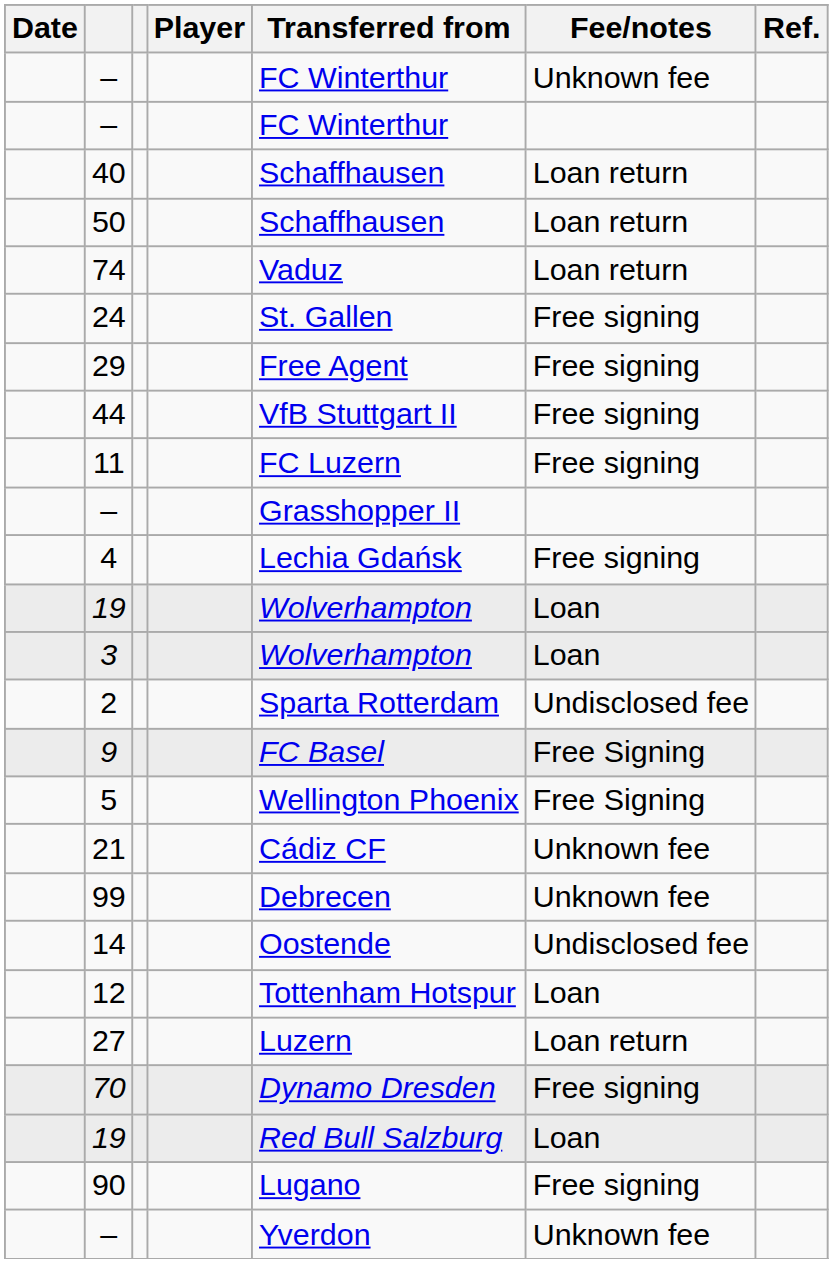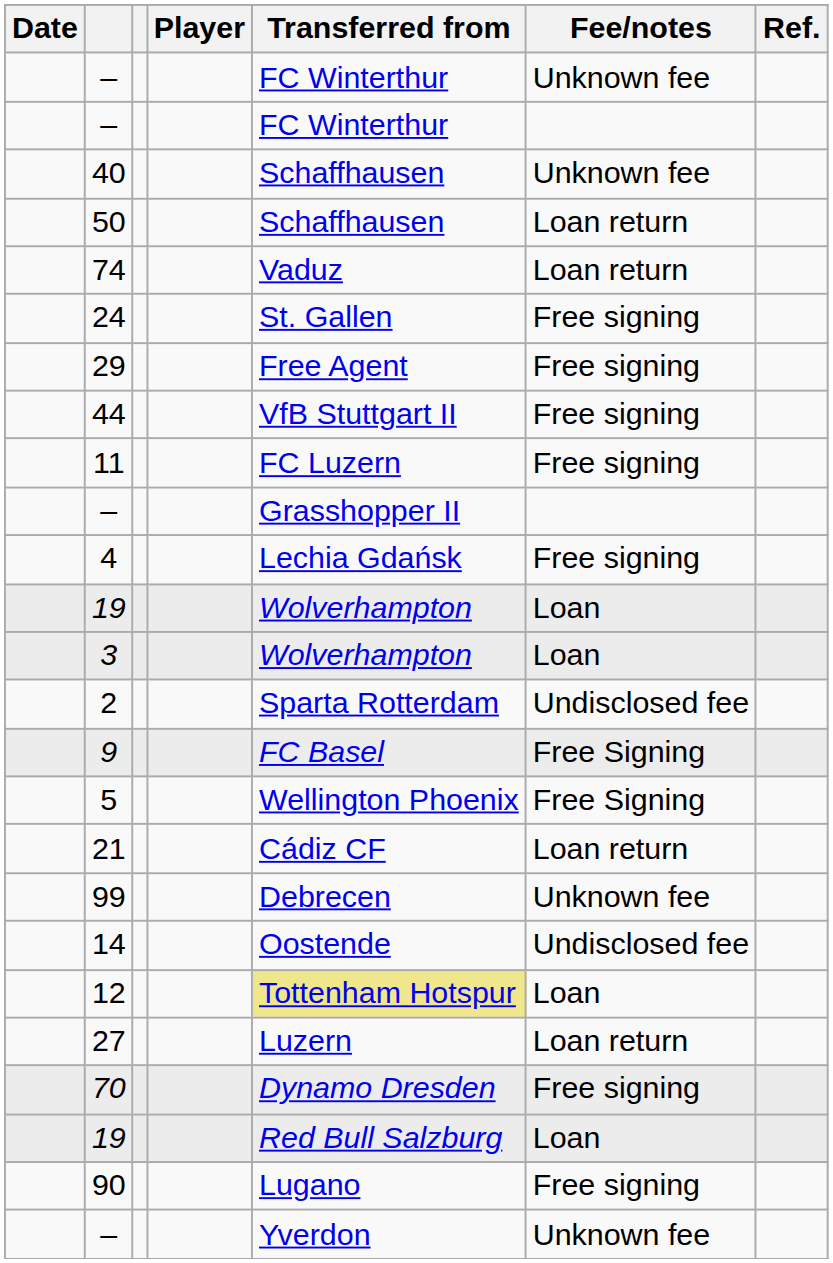(610, 173) Loan return -> (621, 173) Unknown fee
(621, 848) Unknown fee -> (610, 848) Loan return
(387, 992) no background -> (387, 992) khaki background
